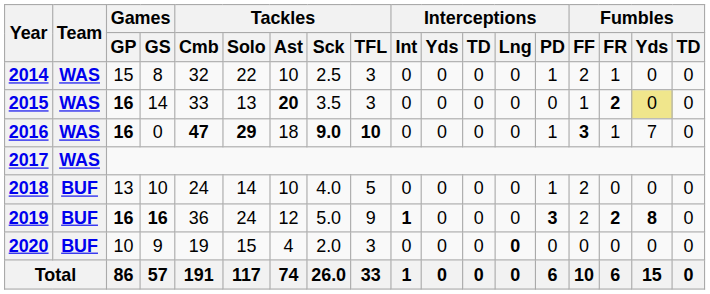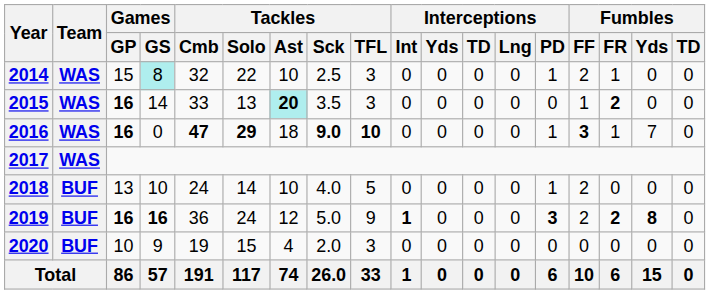(158, 75) no background -> (158, 75) paleturquoise background
(288, 103) no background -> (288, 103) paleturquoise background
(652, 103) khaki background -> (652, 103) no background
(515, 246) bold -> (515, 246) normal
